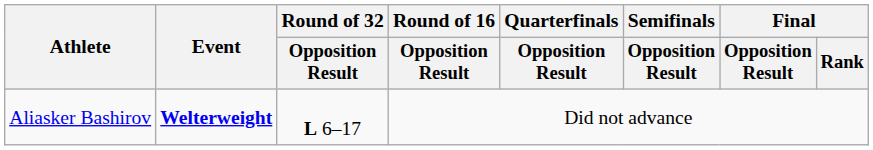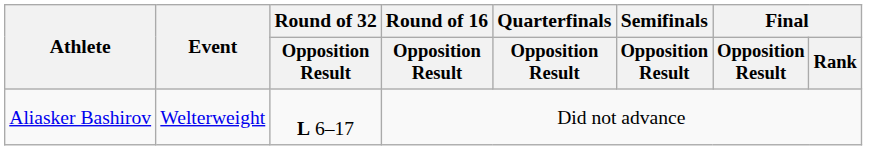(216, 117) bold -> (213, 117) normal
